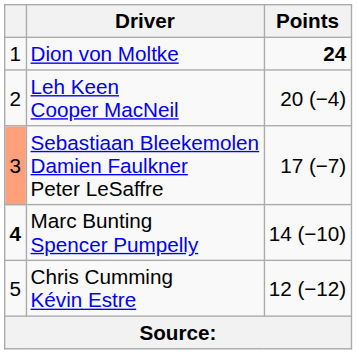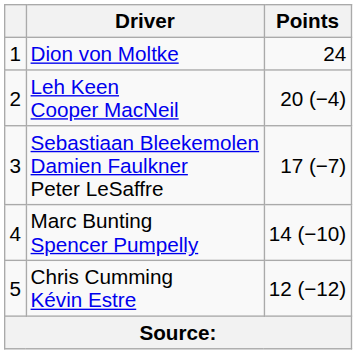(335, 54) bold -> (335, 54) normal
(15, 166) lightsalmon background -> (15, 166) no background
(15, 233) bold -> (15, 233) normal
